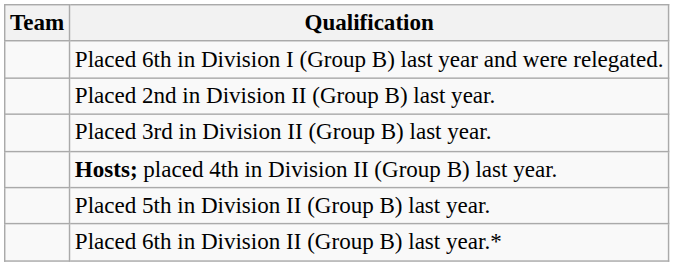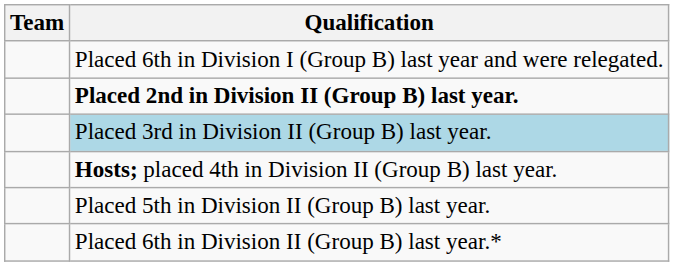(285, 95) normal -> (297, 95) bold
(283, 132) no background -> (283, 132) lightblue background
